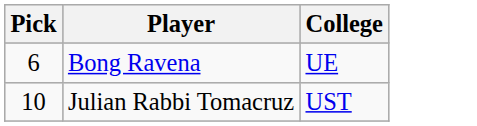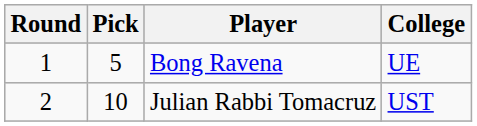+ column: (46, 23)
(34, 62) 6 -> (116, 62) 5
